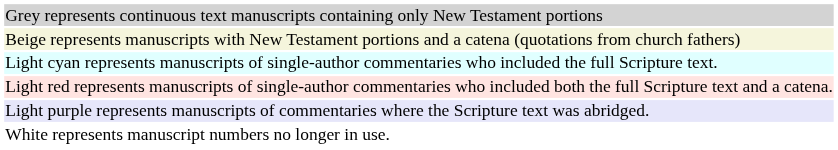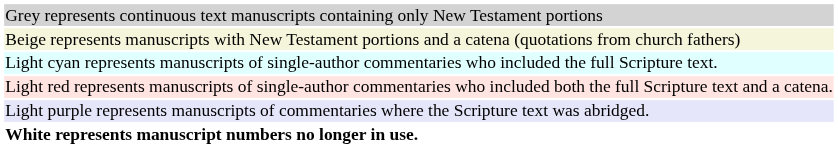(198, 134) normal -> (212, 134) bold
